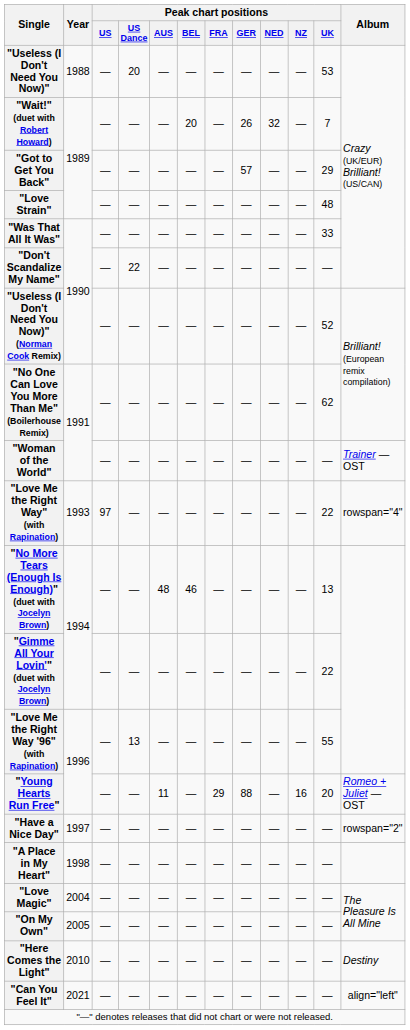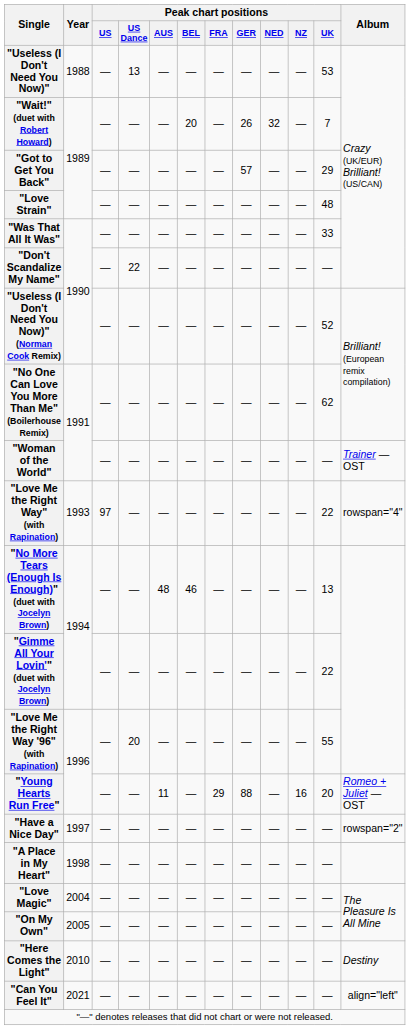(134, 71) 20 -> (134, 71) 13
(134, 741) 13 -> (134, 741) 20
